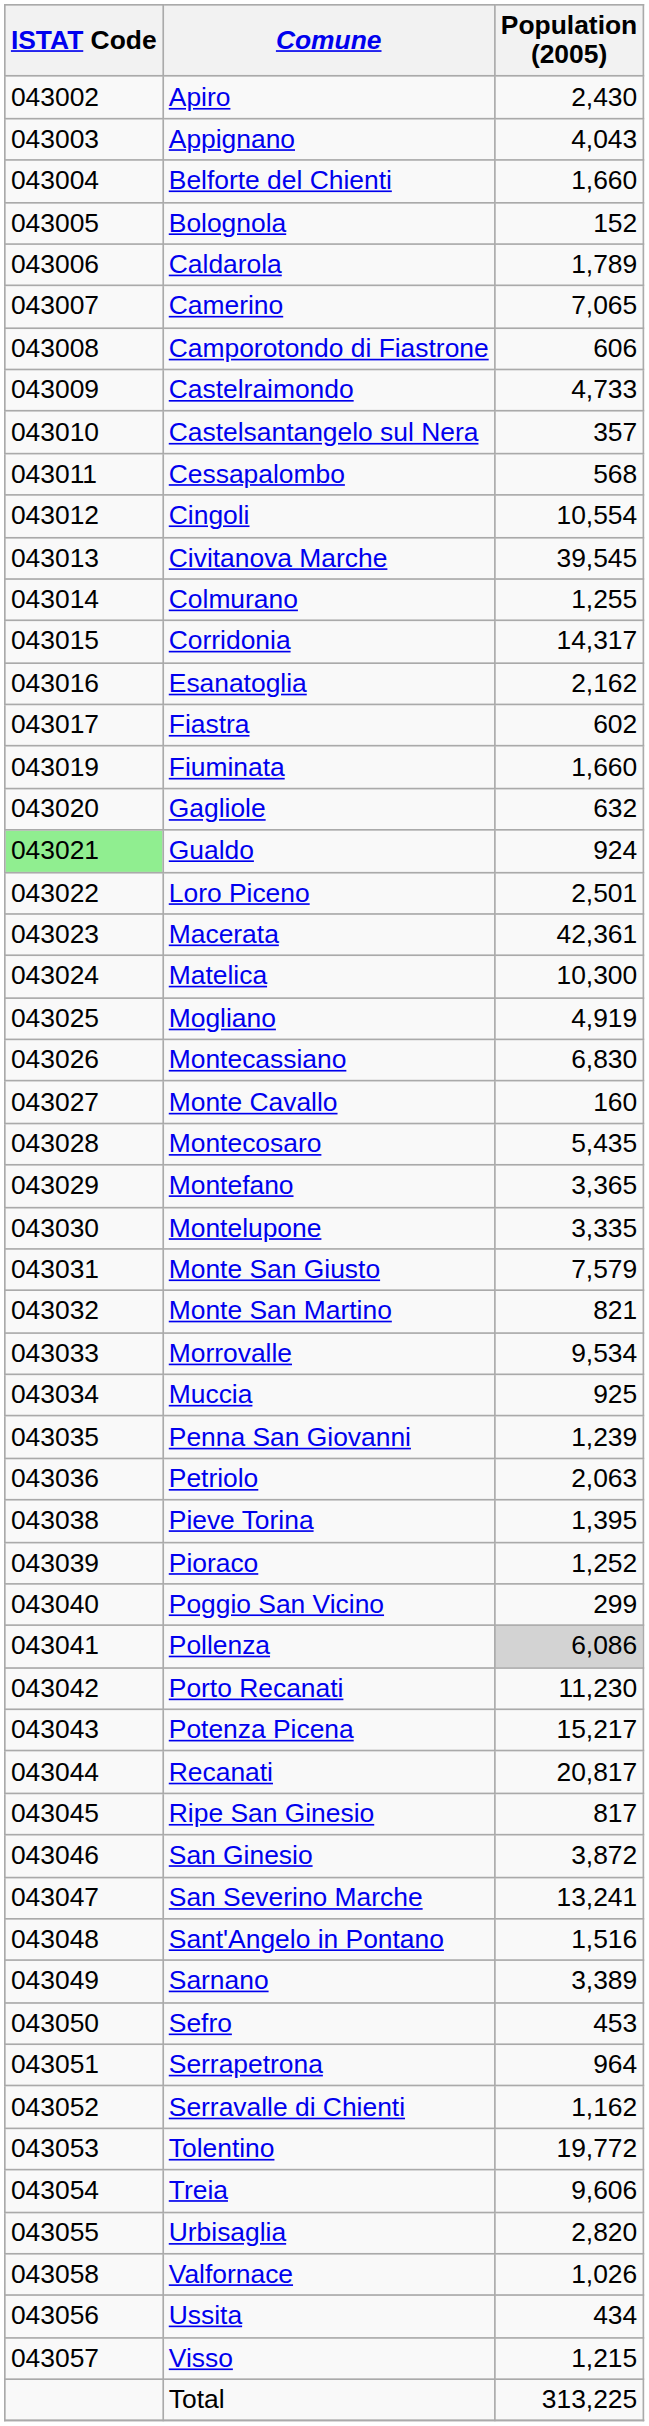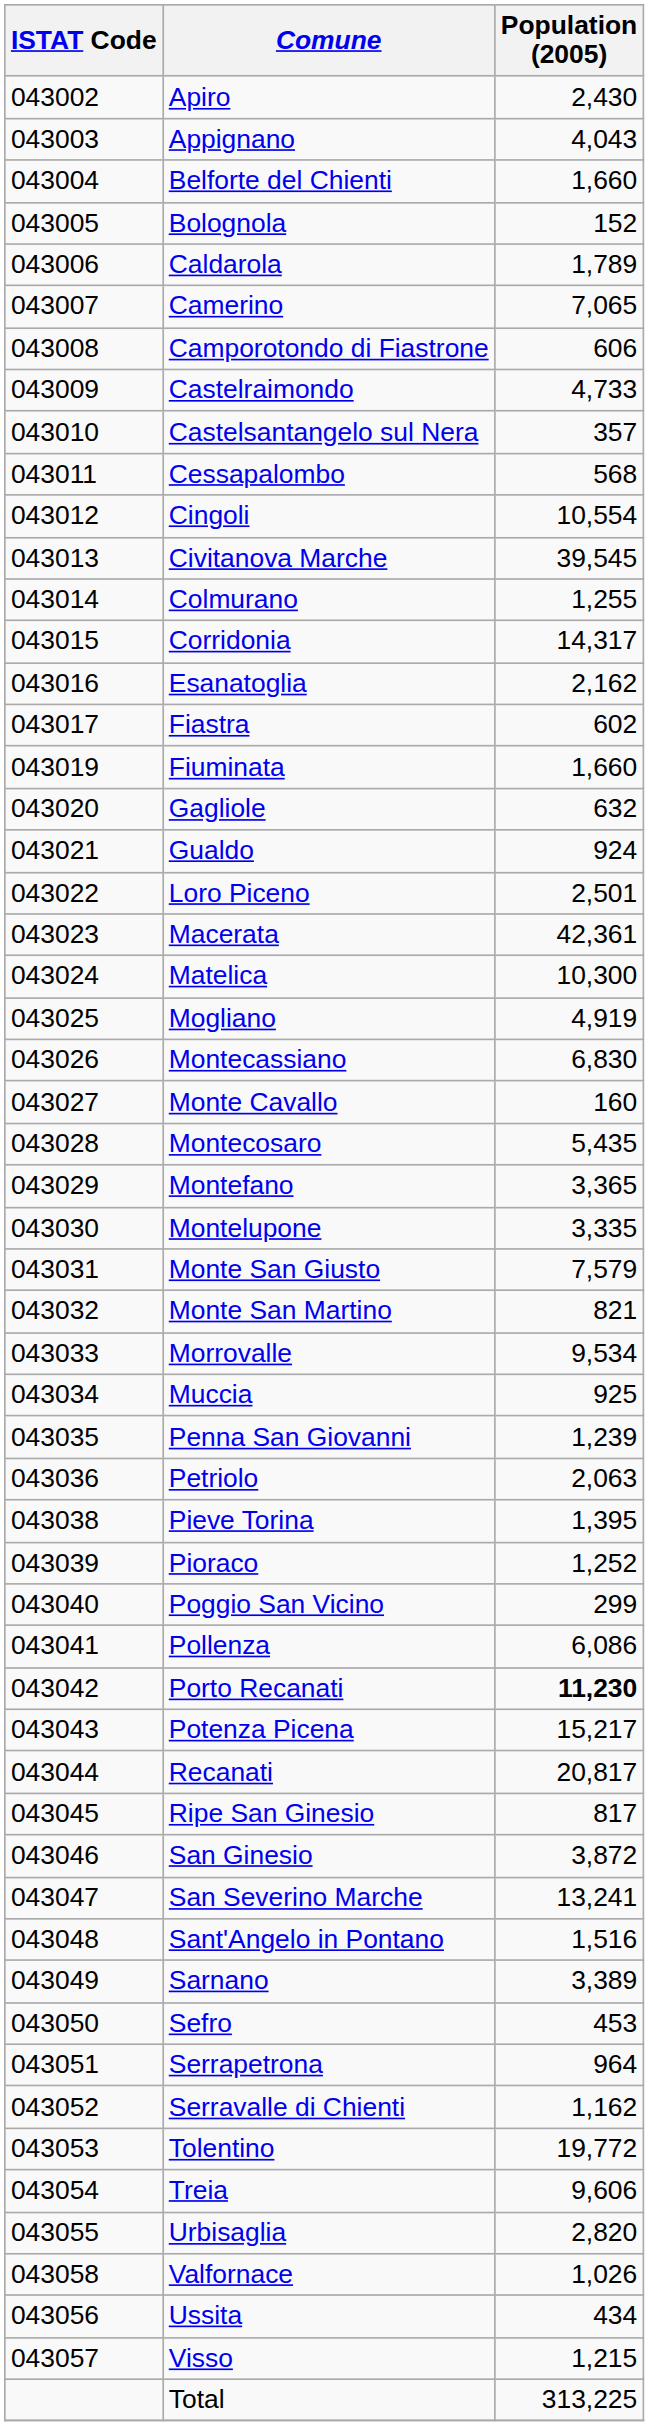(55, 850) lightgreen background -> (55, 850) no background
(604, 1646) lightgrey background -> (604, 1646) no background
(598, 1688) normal -> (598, 1688) bold
